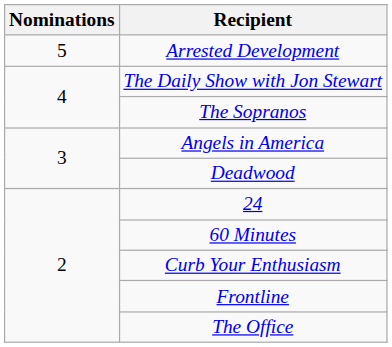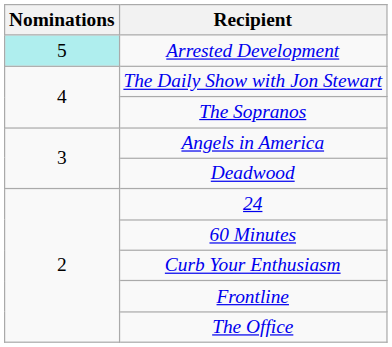(62, 50) no background -> (62, 50) paleturquoise background
